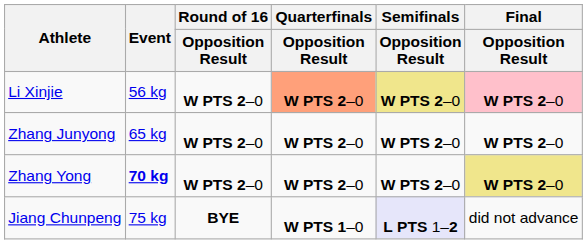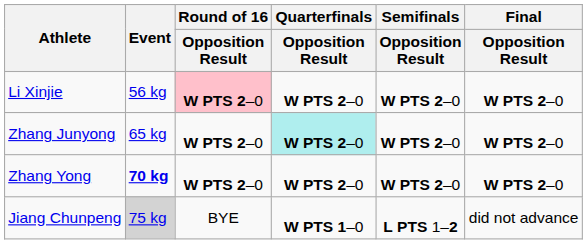(223, 101) no background -> (223, 101) pink background
(324, 101) lightsalmon background -> (324, 101) no background
(420, 101) khaki background -> (420, 101) no background
(524, 101) pink background -> (524, 101) no background
(324, 143) no background -> (324, 143) paleturquoise background
(524, 185) khaki background -> (524, 185) no background
(148, 218) no background -> (148, 218) lightgrey background
(223, 218) bold -> (223, 218) normal
(420, 226) lavender background -> (420, 226) no background
